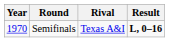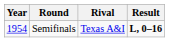(17, 28) 1970 -> (17, 28) 1954
